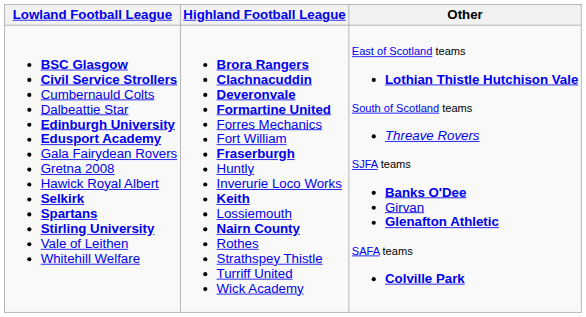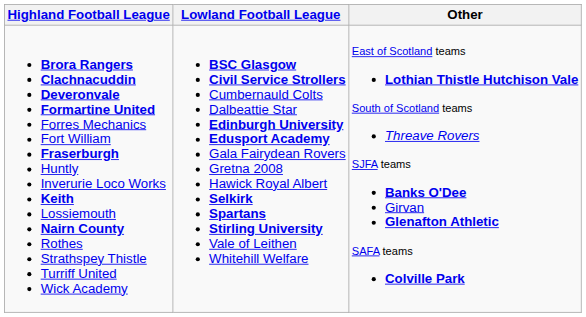columns swapped: (92, 15) <-> (265, 15)
